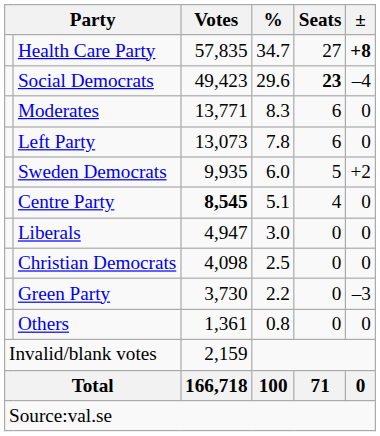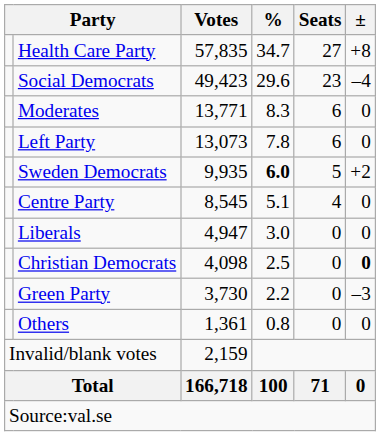(361, 50) bold -> (361, 50) normal
(332, 80) bold -> (332, 80) normal
(278, 171) normal -> (278, 171) bold
(226, 202) bold -> (226, 202) normal
(366, 263) normal -> (366, 263) bold
